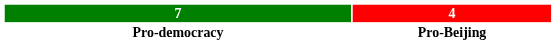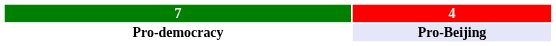(452, 32) no background -> (452, 32) lavender background
